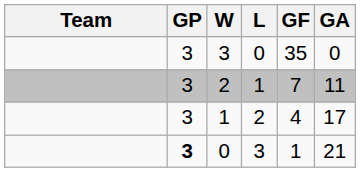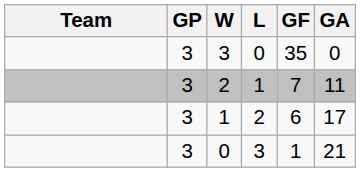(296, 118) 4 -> (296, 118) 6
(187, 150) bold -> (187, 150) normal
